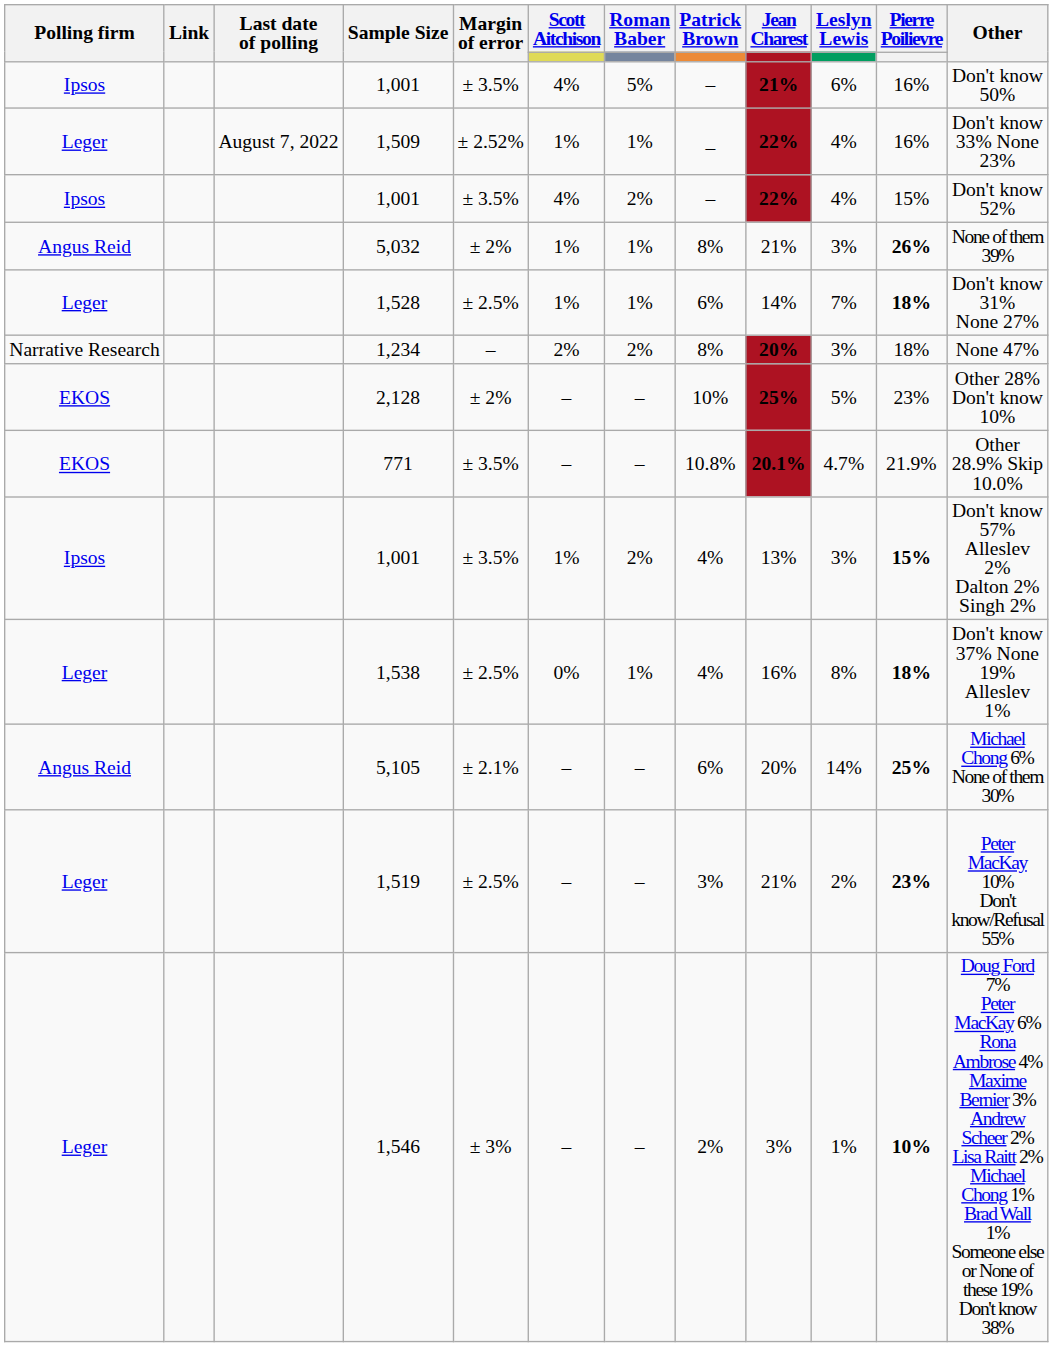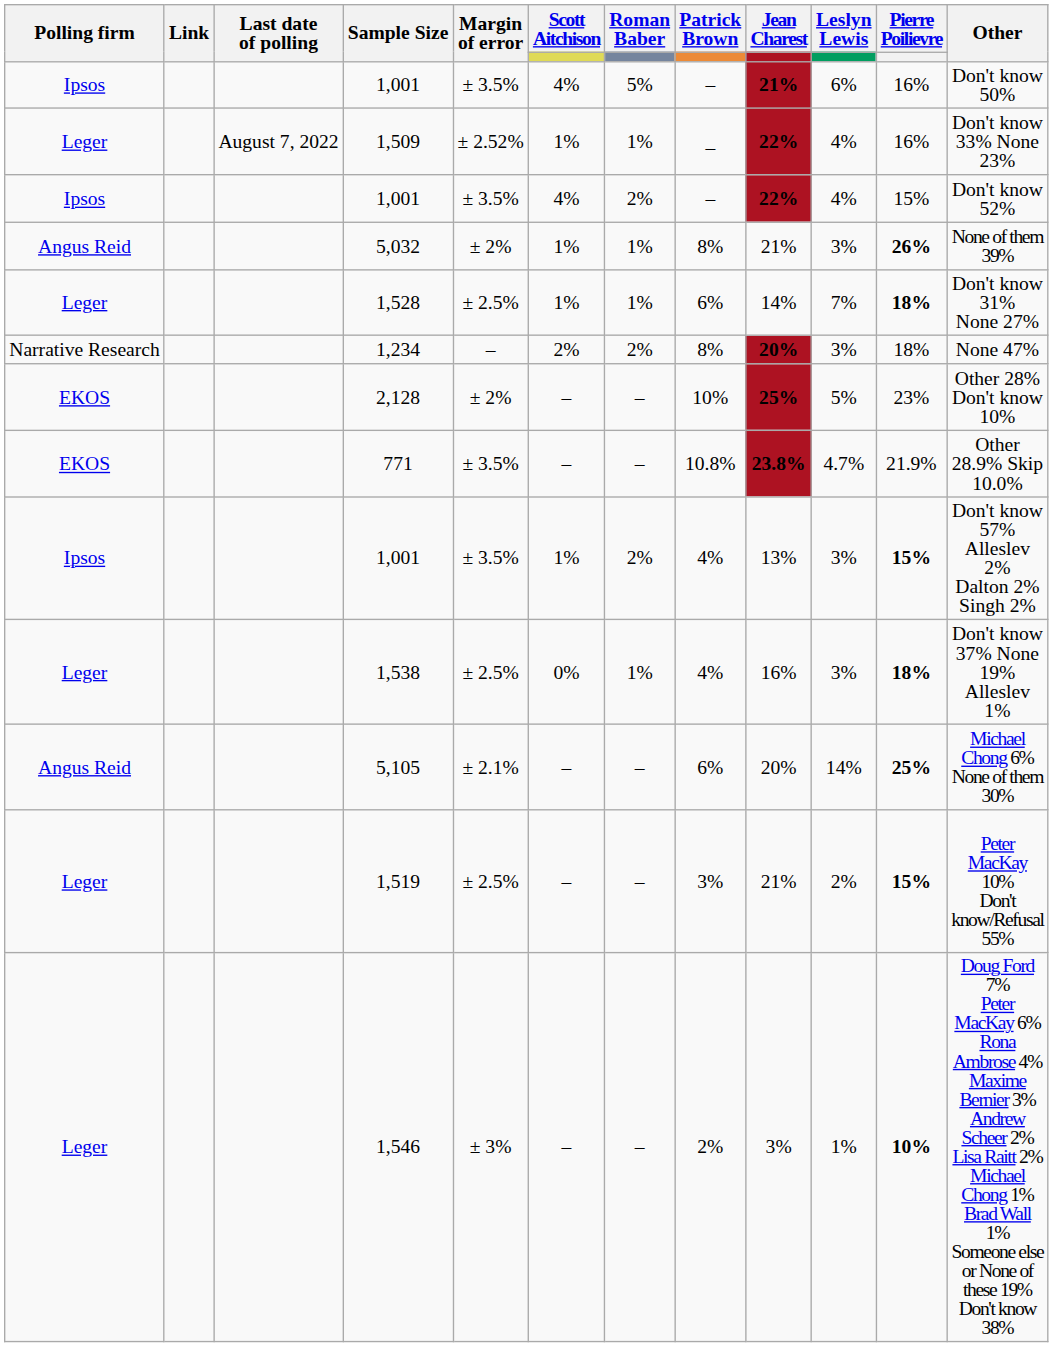(779, 464) 20.1% -> (779, 464) 23.8%
(844, 672) 8% -> (844, 672) 3%
(911, 881) 23% -> (911, 881) 15%
